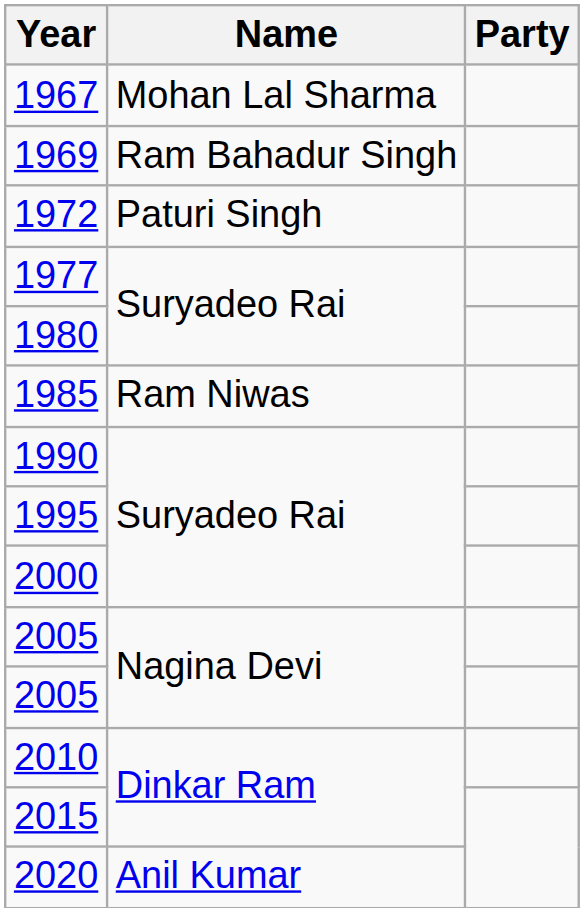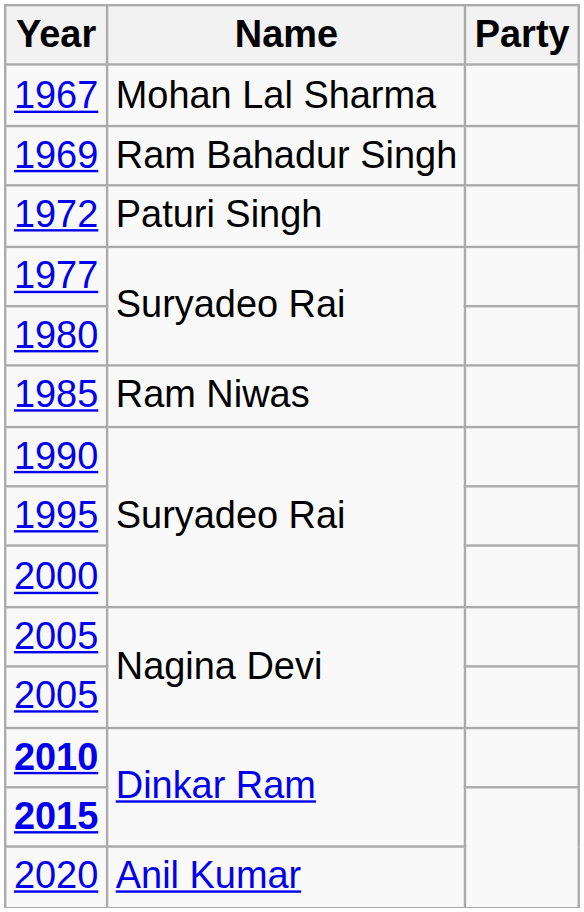(56, 756) normal -> (56, 756) bold
(56, 816) normal -> (56, 816) bold
